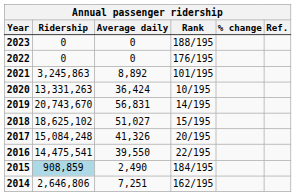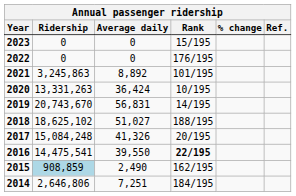(193, 43) 188/195 -> (193, 43) 15/195
(193, 121) 15/195 -> (193, 121) 188/195
(193, 152) normal -> (193, 152) bold
(193, 168) 184/195 -> (193, 168) 162/195
(193, 184) 162/195 -> (193, 184) 184/195
